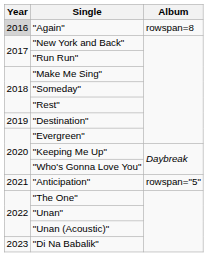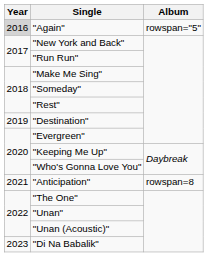(170, 27) rowspan=8 -> (173, 27) rowspan="5"
(173, 182) rowspan="5" -> (170, 182) rowspan=8
